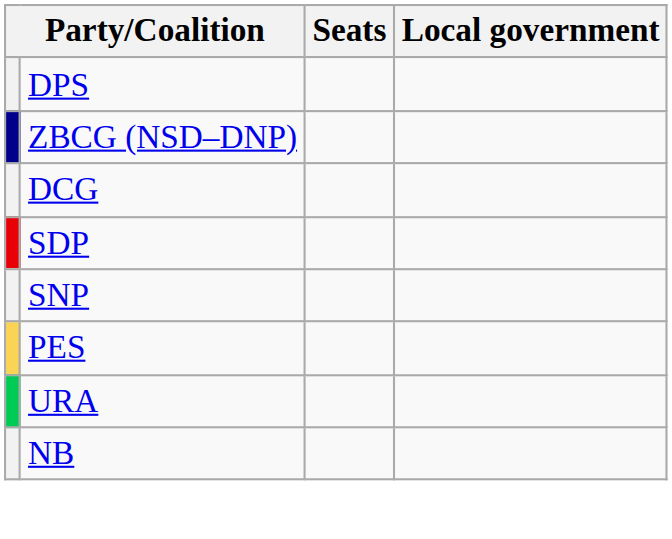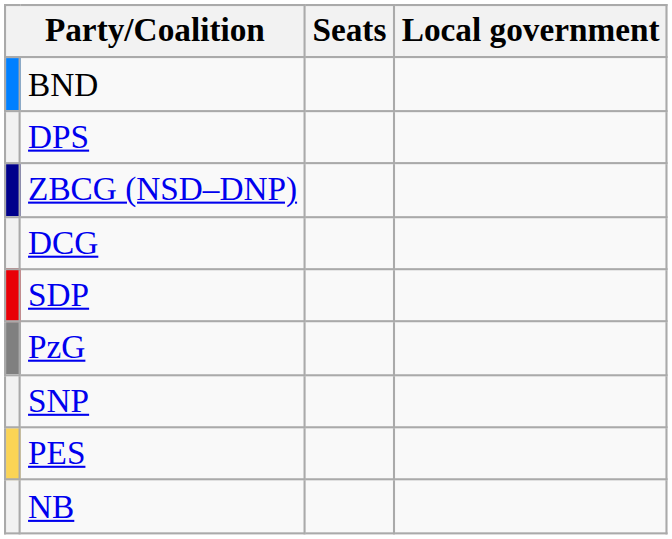+ row: (63, 83)
+ row: (57, 347)
- row: (63, 400)
